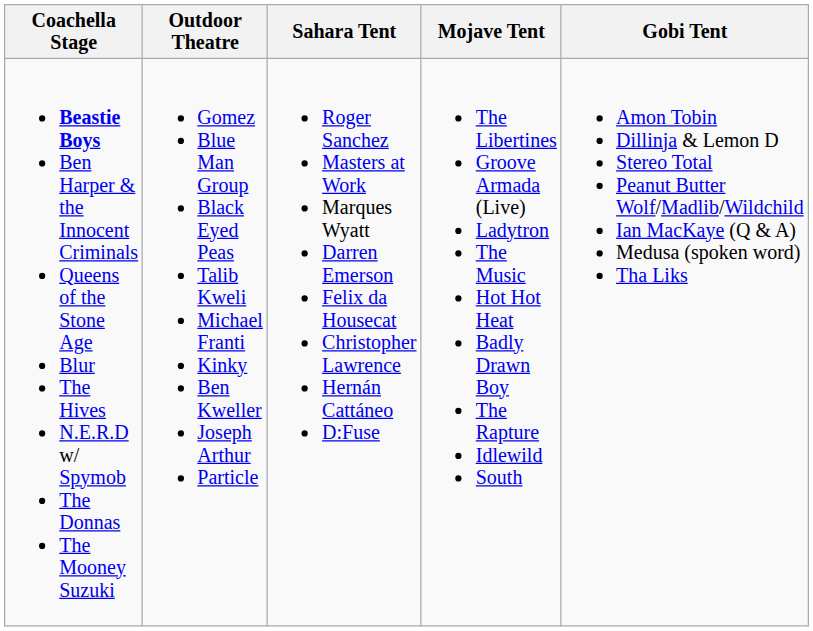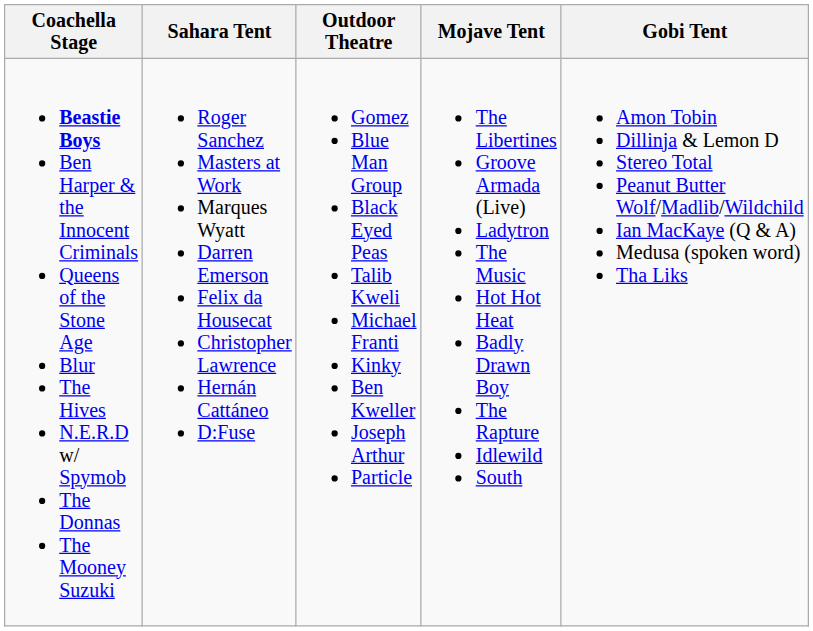columns swapped: (205, 31) <-> (344, 31)
